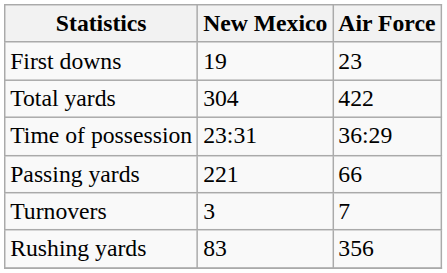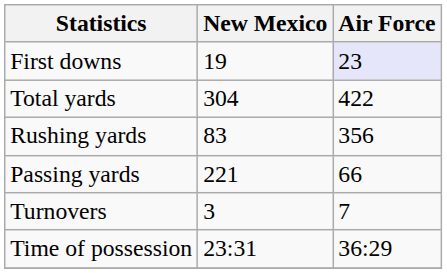(350, 60) no background -> (350, 60) lavender background
rows swapped: (78, 248) <-> (101, 135)
